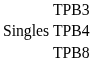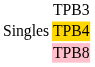(71, 31) no background -> (71, 31) gold background
(71, 52) no background -> (71, 52) pink background
